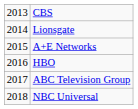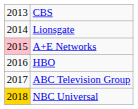(17, 46) no background -> (17, 46) pink background
(17, 96) no background -> (17, 96) gold background
